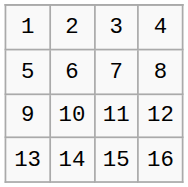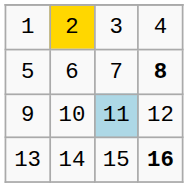(72, 27) no background -> (72, 27) gold background
(160, 71) normal -> (160, 71) bold
(116, 116) no background -> (116, 116) lightblue background
(160, 160) normal -> (160, 160) bold
